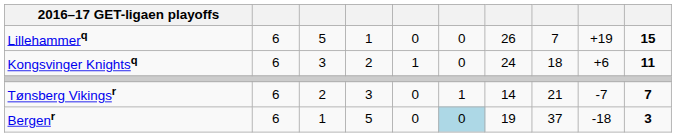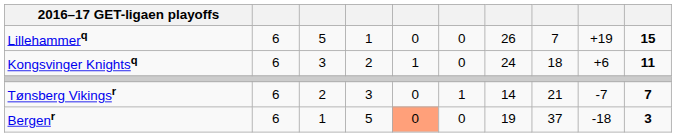(415, 119) no background -> (415, 119) lightsalmon background
(462, 119) lightblue background -> (462, 119) no background
